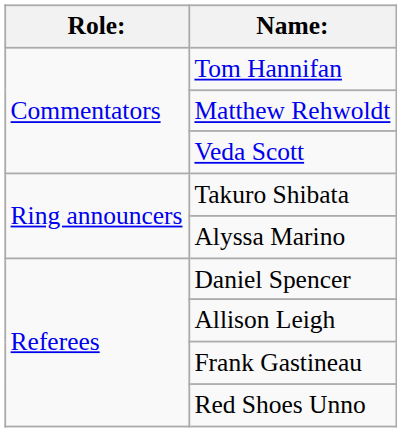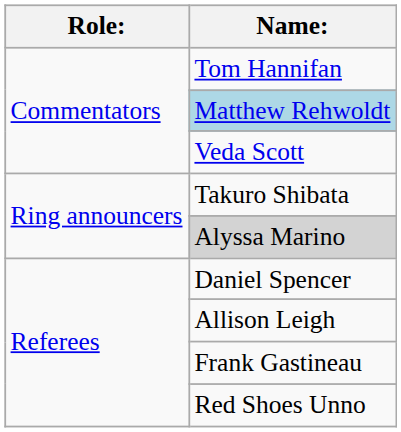(292, 110) no background -> (292, 110) lightblue background
(270, 236) no background -> (270, 236) lightgrey background
